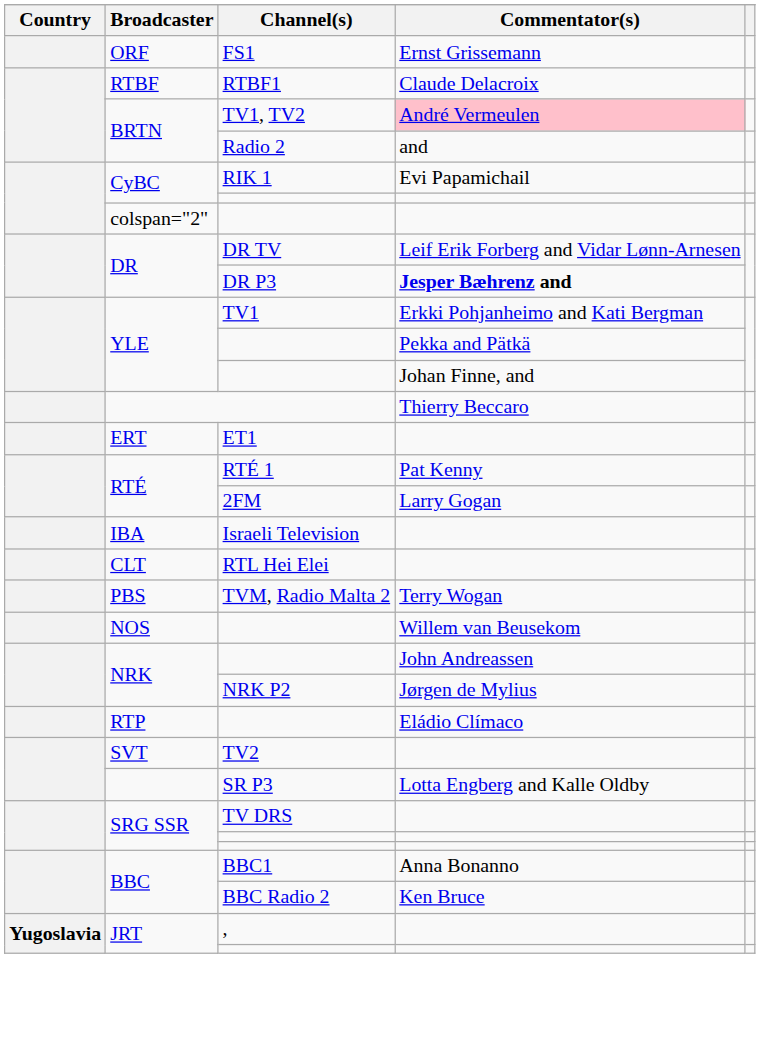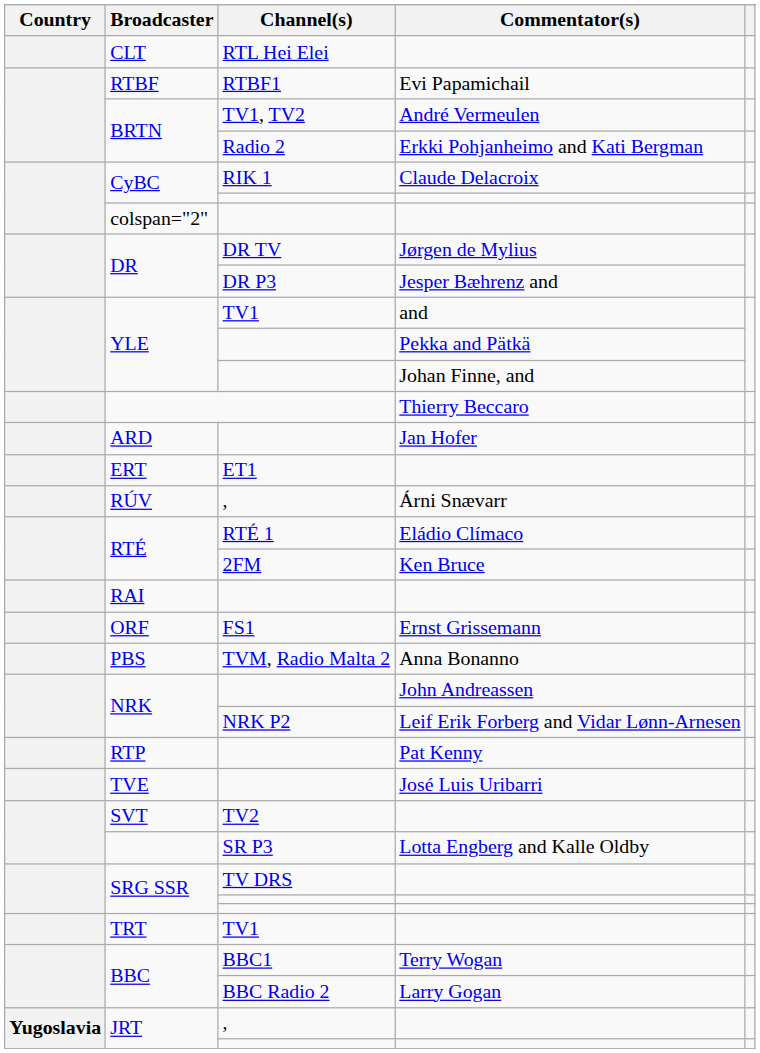rows swapped: (130, 51) <-> (128, 564)
(469, 83) Claude Delacroix -> (465, 83) Evi Papamichail
(469, 114) pink background -> (469, 114) no background
(414, 146) and -> (551, 146) Erkki Pohjanheimo and Kati Bergman
(465, 177) Evi Papamichail -> (469, 177) Claude Delacroix
(570, 249) Leif Erik Forberg and Vidar Lønn-Arnesen -> (468, 249) Jørgen de Mylius
(485, 281) bold -> (479, 281) normal
(551, 312) Erkki Pohjanheimo and Kati Bergman -> (414, 312) and
+ row: (131, 438)
+ row: (131, 501)
(441, 469) Pat Kenny -> (461, 532) Eládio Clímaco
(450, 501) Larry Gogan -> (442, 564) Ken Bruce
- row: (127, 532)
+ row: (127, 595)
(451, 595) Terry Wogan -> (459, 658) Anna Bonanno
- row: (130, 627)
(468, 690) Jørgen de Mylius -> (570, 721) Leif Erik Forberg and Vidar Lønn-Arnesen
(461, 721) Eládio Clímaco -> (441, 753) Pat Kenny
+ row: (130, 784)
+ row: (128, 928)
(459, 865) Anna Bonanno -> (451, 960) Terry Wogan
(442, 897) Ken Bruce -> (450, 991) Larry Gogan
